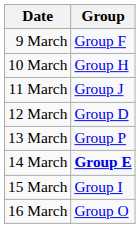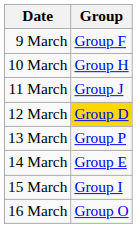(101, 114) no background -> (101, 114) gold background
(103, 162) bold -> (101, 162) normal
